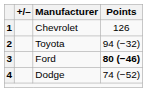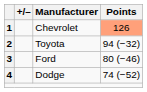(121, 28) no background -> (121, 28) lightsalmon background
(121, 59) bold -> (121, 59) normal
